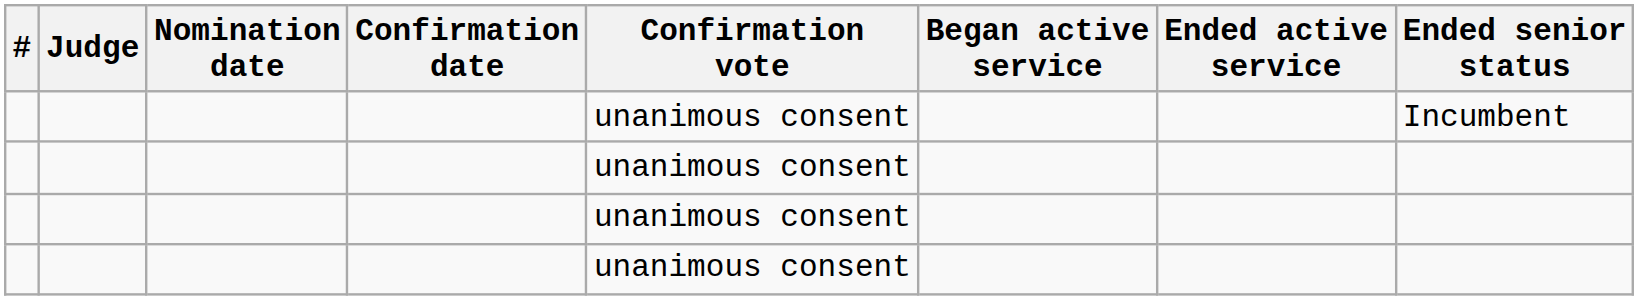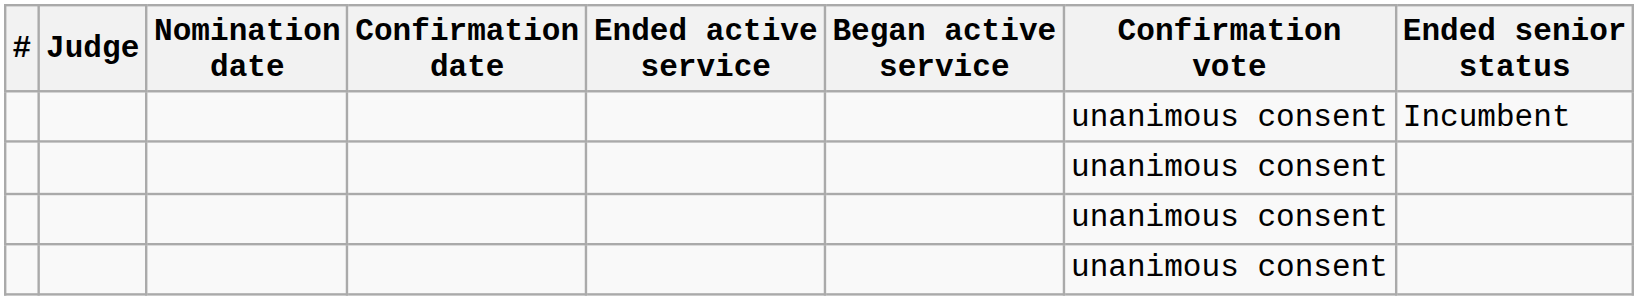columns swapped: (752, 48) <-> (1276, 48)
